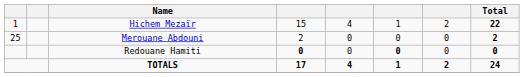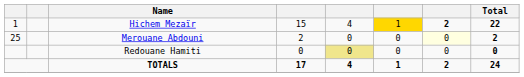(398, 25) no background -> (398, 25) gold background
(447, 25) normal -> (447, 25) bold
(447, 38) no background -> (447, 38) lightyellow background
(301, 52) bold -> (301, 52) normal
(349, 52) no background -> (349, 52) khaki background
(398, 52) bold -> (398, 52) normal
